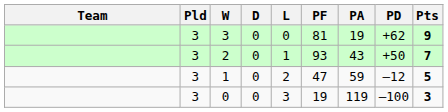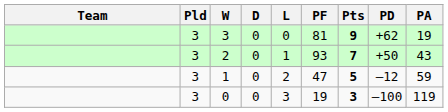columns swapped: (357, 15) <-> (427, 15)
